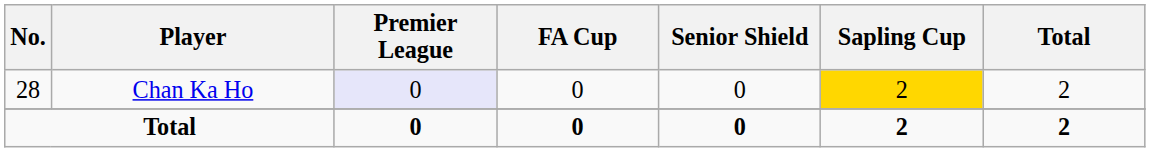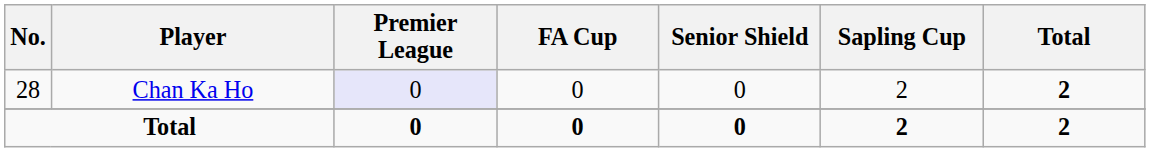(902, 89) gold background -> (902, 89) no background
(1064, 89) normal -> (1064, 89) bold
